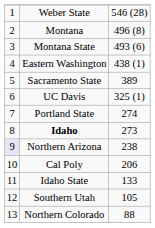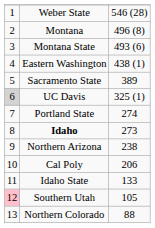(12, 97) no background -> (12, 97) lightgrey background
(12, 147) lavender background -> (12, 147) no background
(12, 197) no background -> (12, 197) pink background
